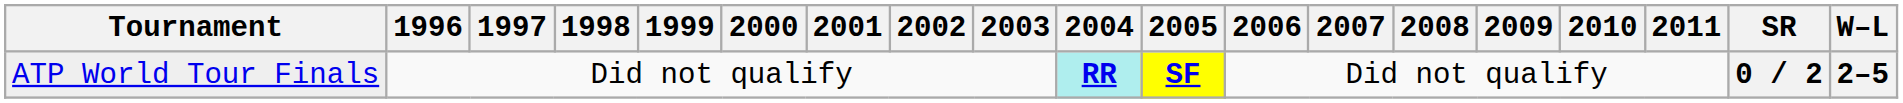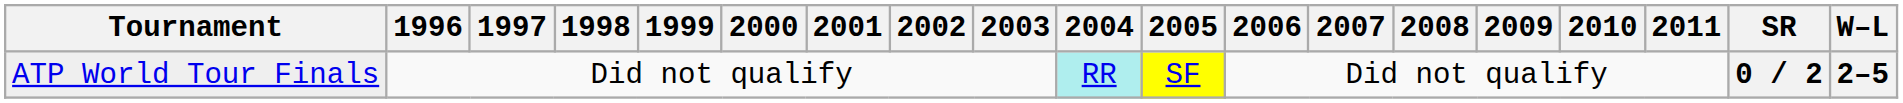(1099, 74) bold -> (1099, 74) normal
(1183, 74) bold -> (1183, 74) normal
